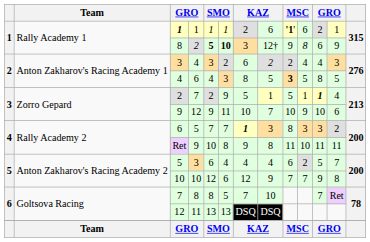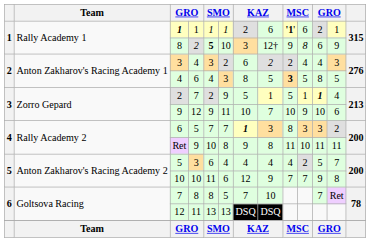(226, 46) bold -> (226, 46) normal
(290, 162) 6 -> (290, 162) 4
(211, 179) 12 -> (211, 179) 11
